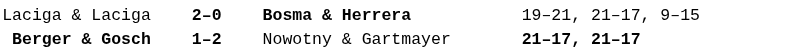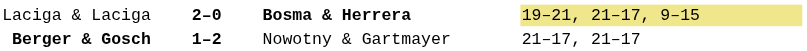(611, 15) no background -> (611, 15) khaki background
(581, 40) bold -> (581, 40) normal
